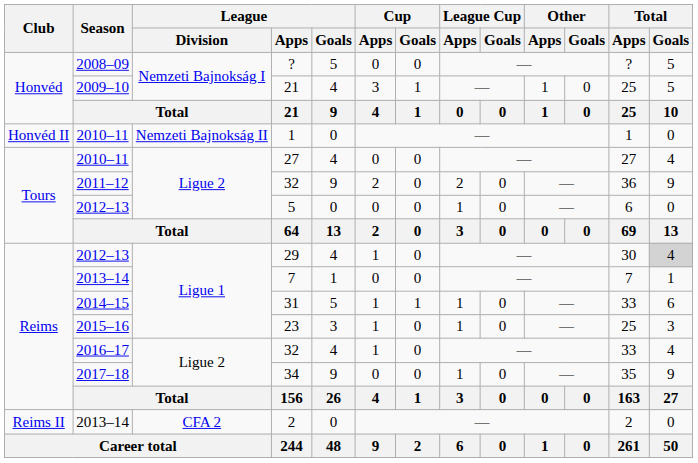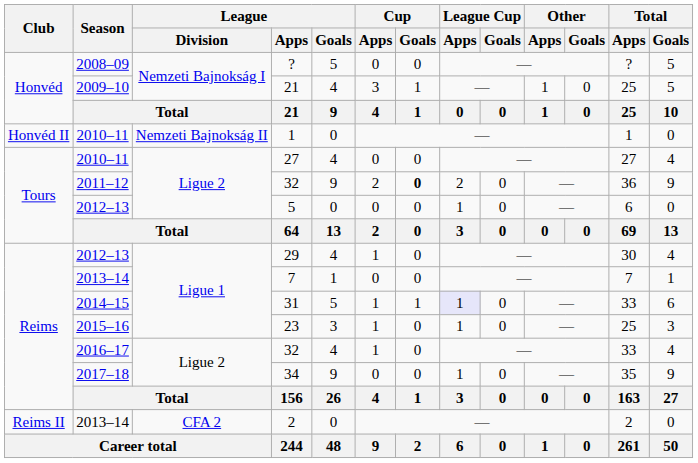(418, 183) normal -> (418, 183) bold
(671, 254) lightgrey background -> (671, 254) no background
(460, 302) no background -> (460, 302) lavender background
